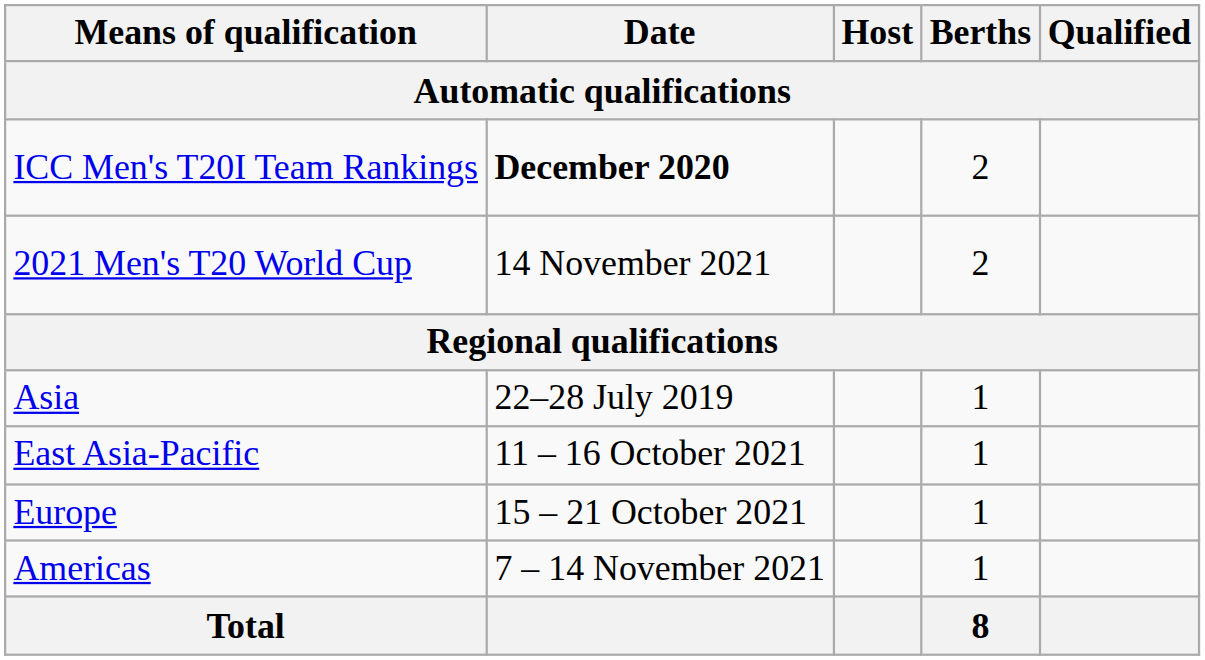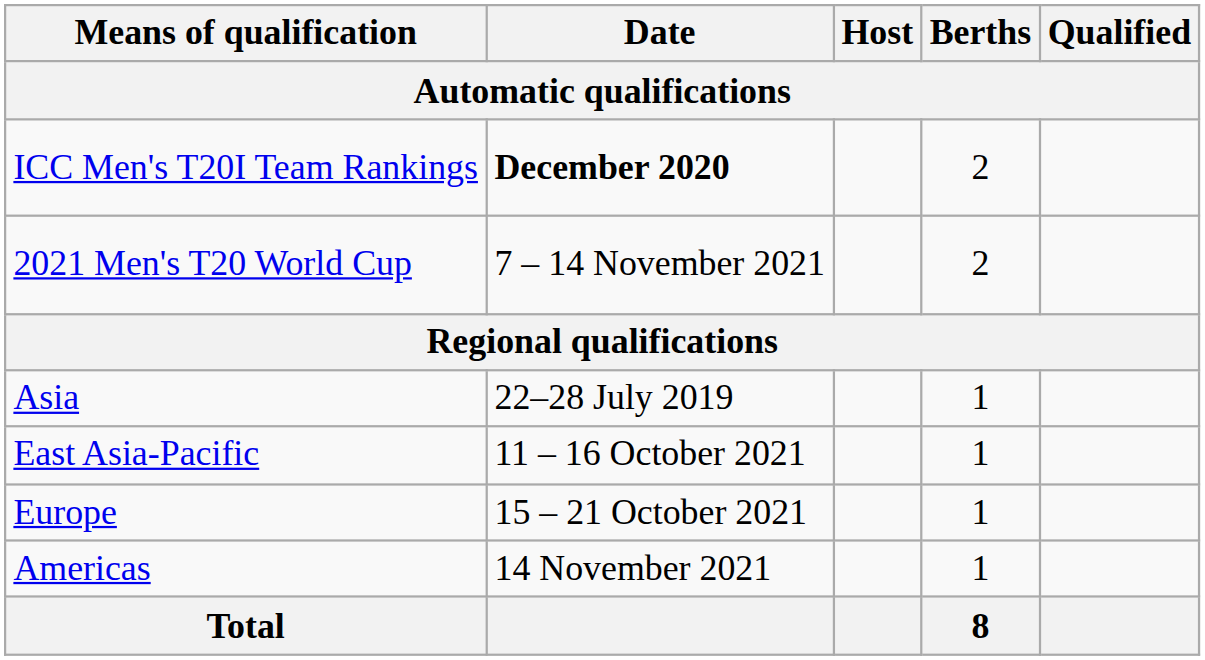(633, 263) 14 November 2021 -> (660, 263) 7 – 14 November 2021
(660, 568) 7 – 14 November 2021 -> (633, 568) 14 November 2021
